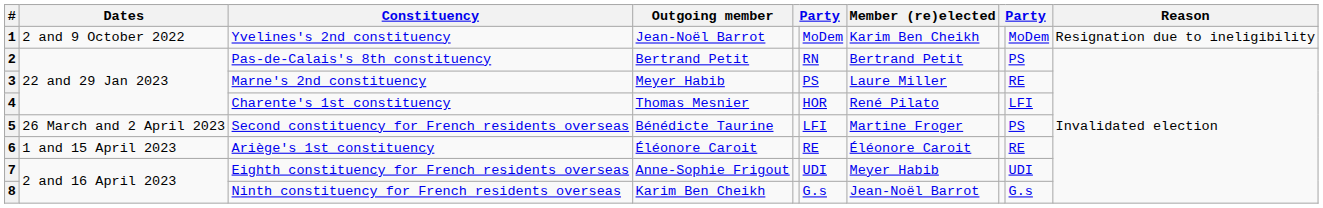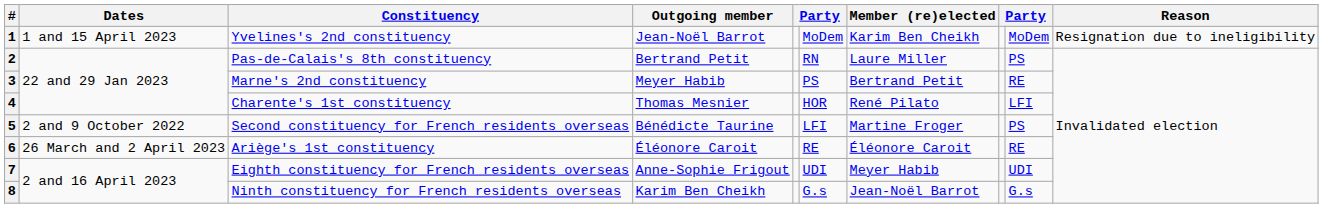(103, 38) 2 and 9 October 2022 -> (99, 38) 1 and 15 April 2023
(906, 60) Bertrand Petit -> (898, 60) Laure Miller
(898, 82) Laure Miller -> (906, 82) Bertrand Petit
(124, 126) 26 March and 2 April 2023 -> (103, 126) 2 and 9 October 2022
(99, 148) 1 and 15 April 2023 -> (124, 148) 26 March and 2 April 2023
